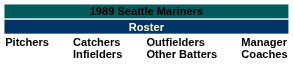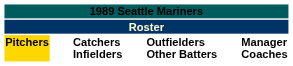(27, 42) no background -> (27, 42) gold background
